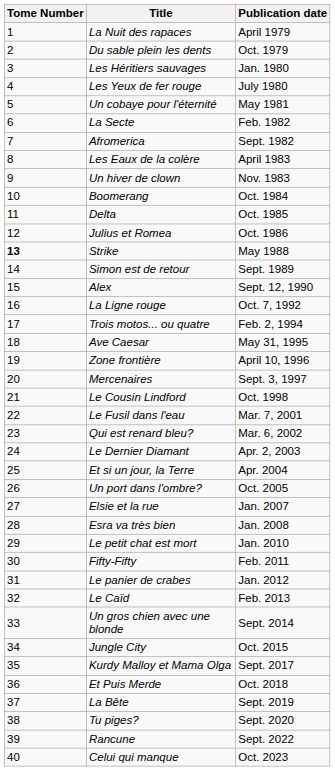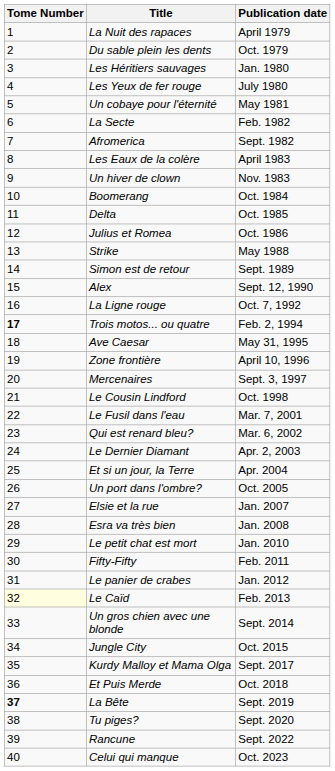(13, 251) bold -> (13, 251) normal
(13, 324) normal -> (13, 324) bold
(13, 598) no background -> (13, 598) lightyellow background
(13, 702) normal -> (13, 702) bold
